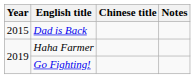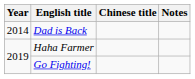(18, 30) 2015 -> (18, 30) 2014
